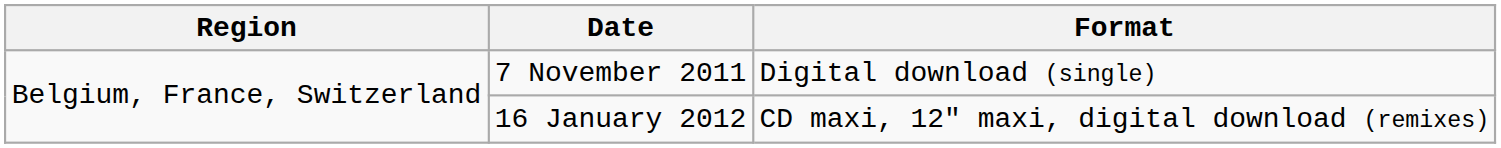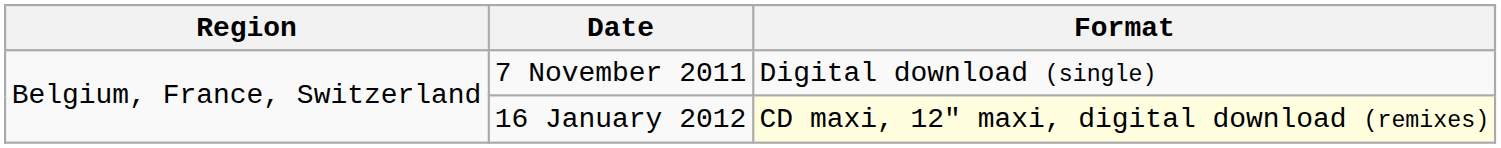(1124, 119) no background -> (1124, 119) lightyellow background
